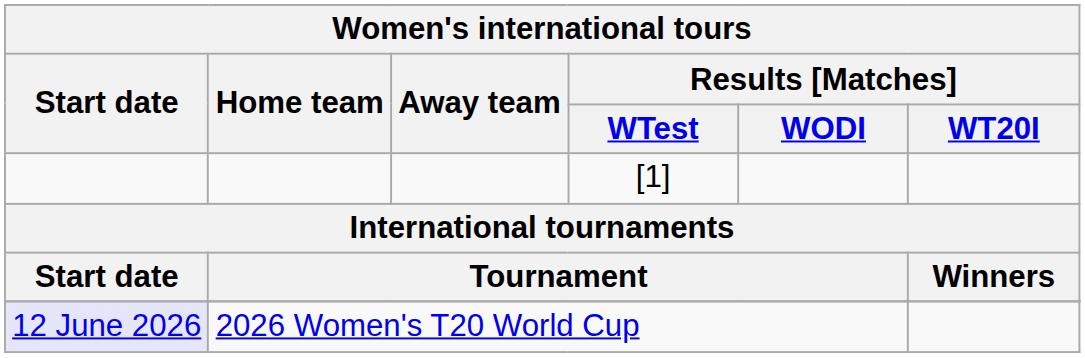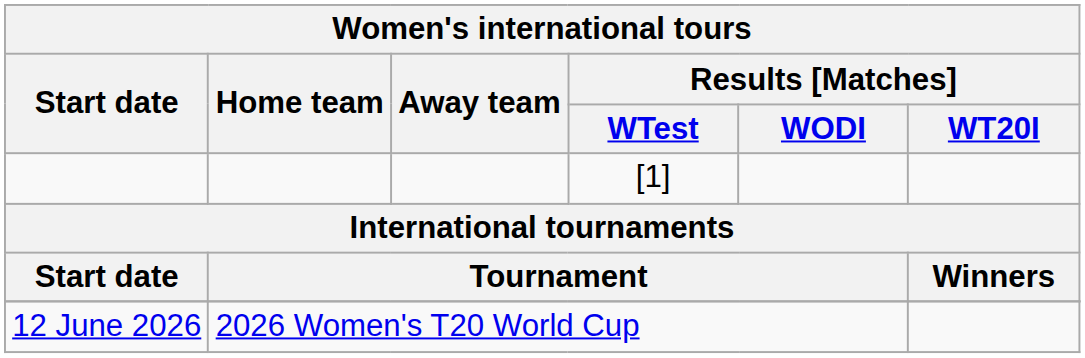(107, 326) lavender background -> (107, 326) no background
